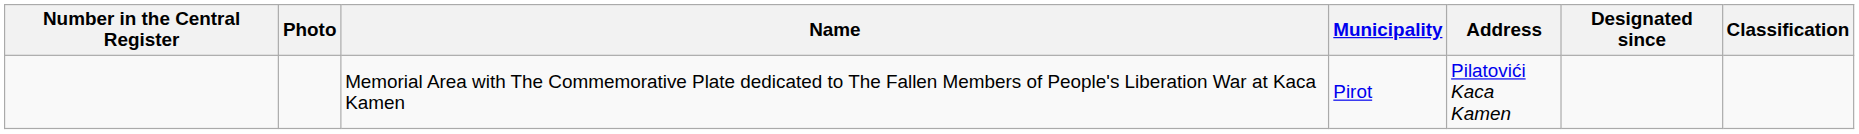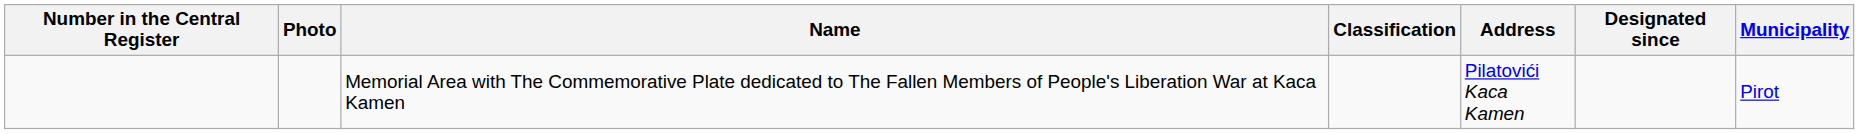columns swapped: (1388, 30) <-> (1788, 30)
